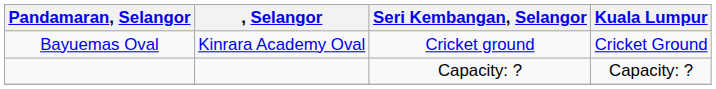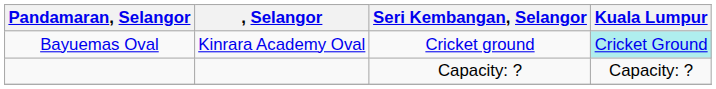(651, 44) no background -> (651, 44) paleturquoise background
